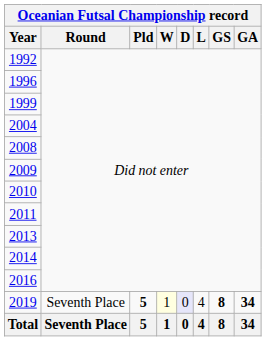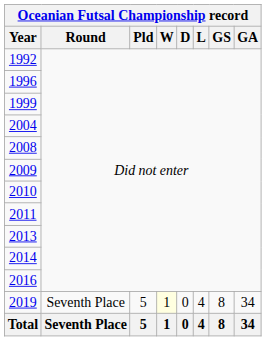(143, 302) bold -> (143, 302) normal
(185, 302) lavender background -> (185, 302) no background
(222, 302) bold -> (222, 302) normal
(248, 302) bold -> (248, 302) normal
